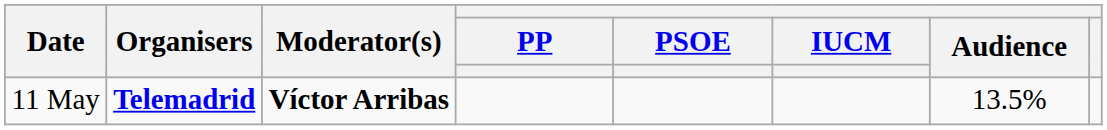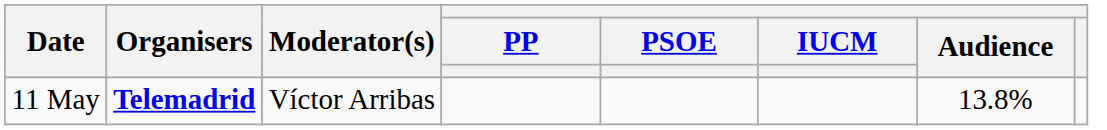(359, 100) bold -> (352, 100) normal
(1009, 100) 13.5% -> (995, 100) 13.8%
